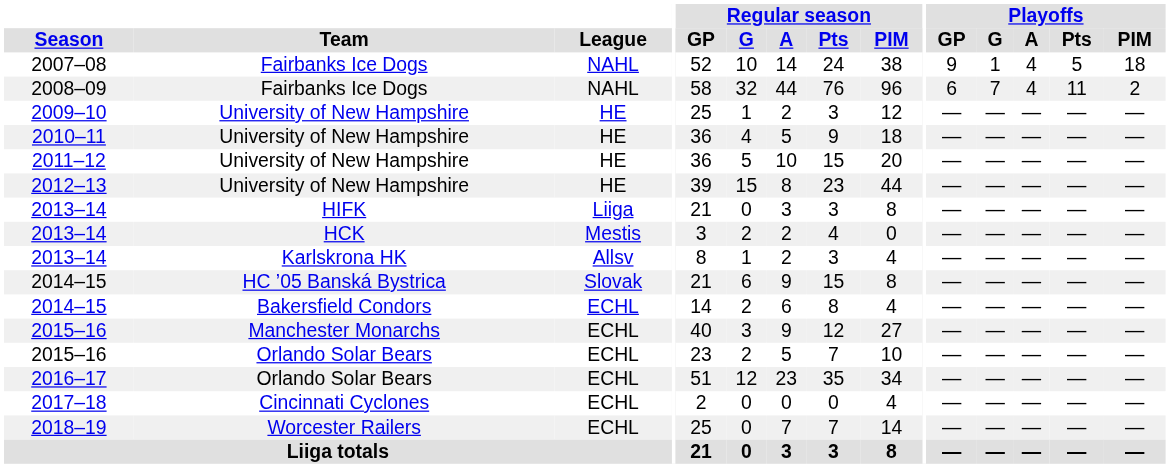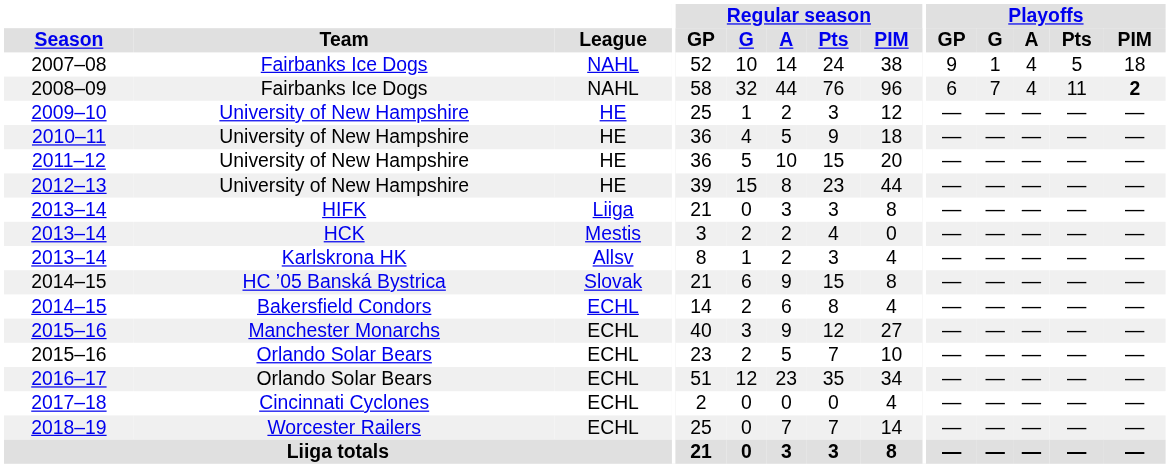(1135, 88) normal -> (1135, 88) bold
